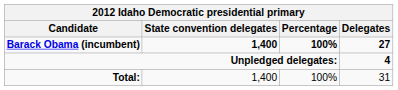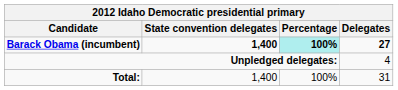(324, 45) no background -> (324, 45) paleturquoise background
(387, 61) bold -> (387, 61) normal
